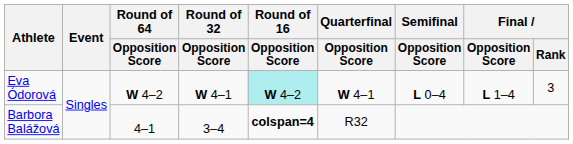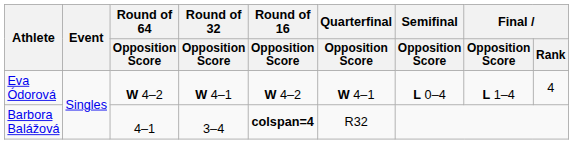(283, 95) paleturquoise background -> (283, 95) no background
(551, 88) 3 -> (551, 88) 4
